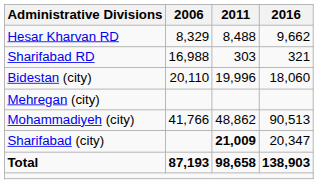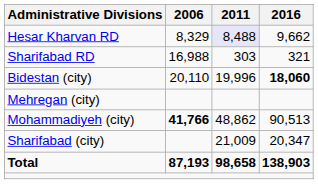(239, 36) no background -> (239, 36) lavender background
(290, 78) normal -> (290, 78) bold
(189, 120) normal -> (189, 120) bold
(236, 141) bold -> (236, 141) normal
